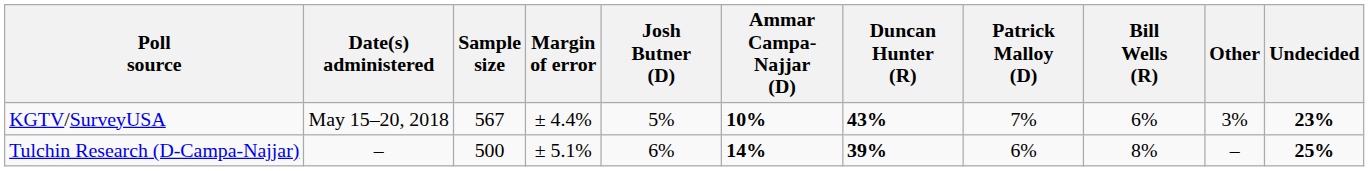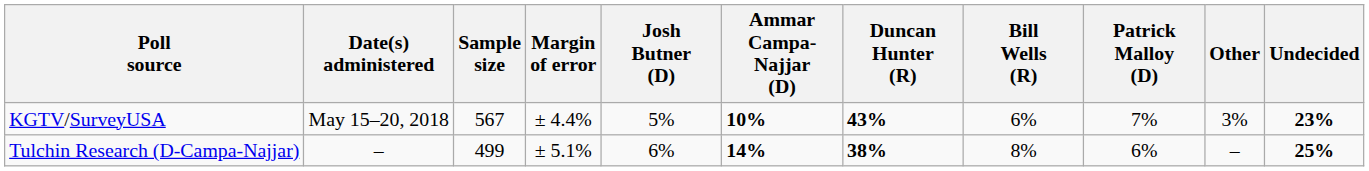columns swapped: (1024, 53) <-> (1144, 53)
(490, 150) 500 -> (490, 150) 499
(867, 150) 39% -> (867, 150) 38%
